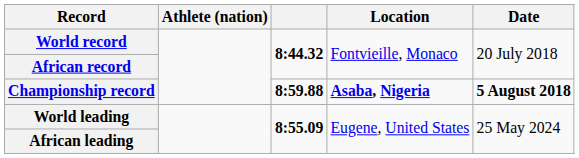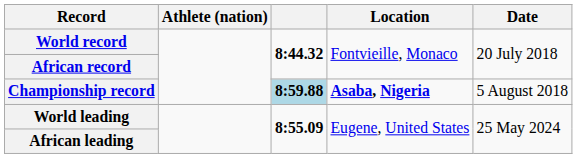(299, 91) no background -> (299, 91) lightblue background
(524, 91) bold -> (522, 91) normal
